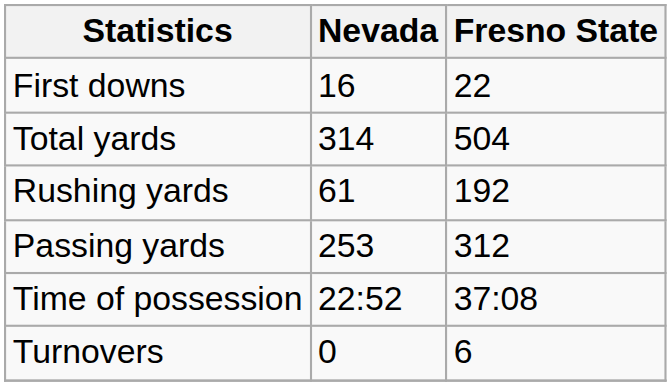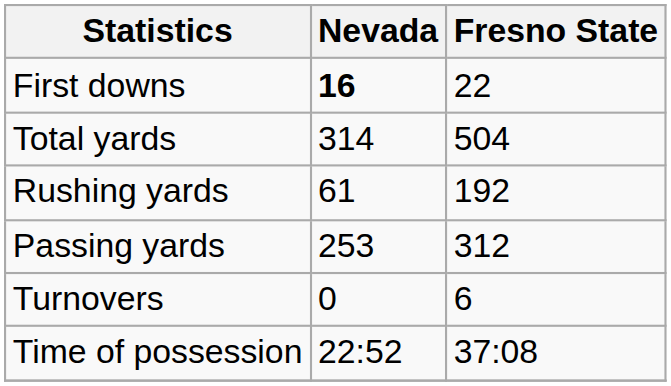(337, 84) normal -> (337, 84) bold
rows swapped: (88, 352) <-> (158, 298)
